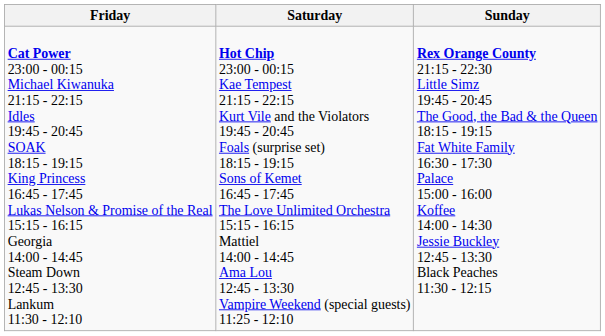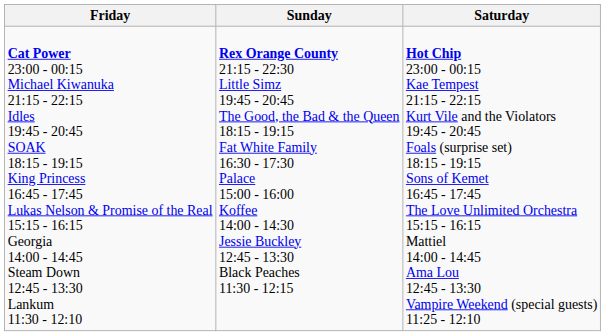columns swapped: (315, 15) <-> (507, 15)
